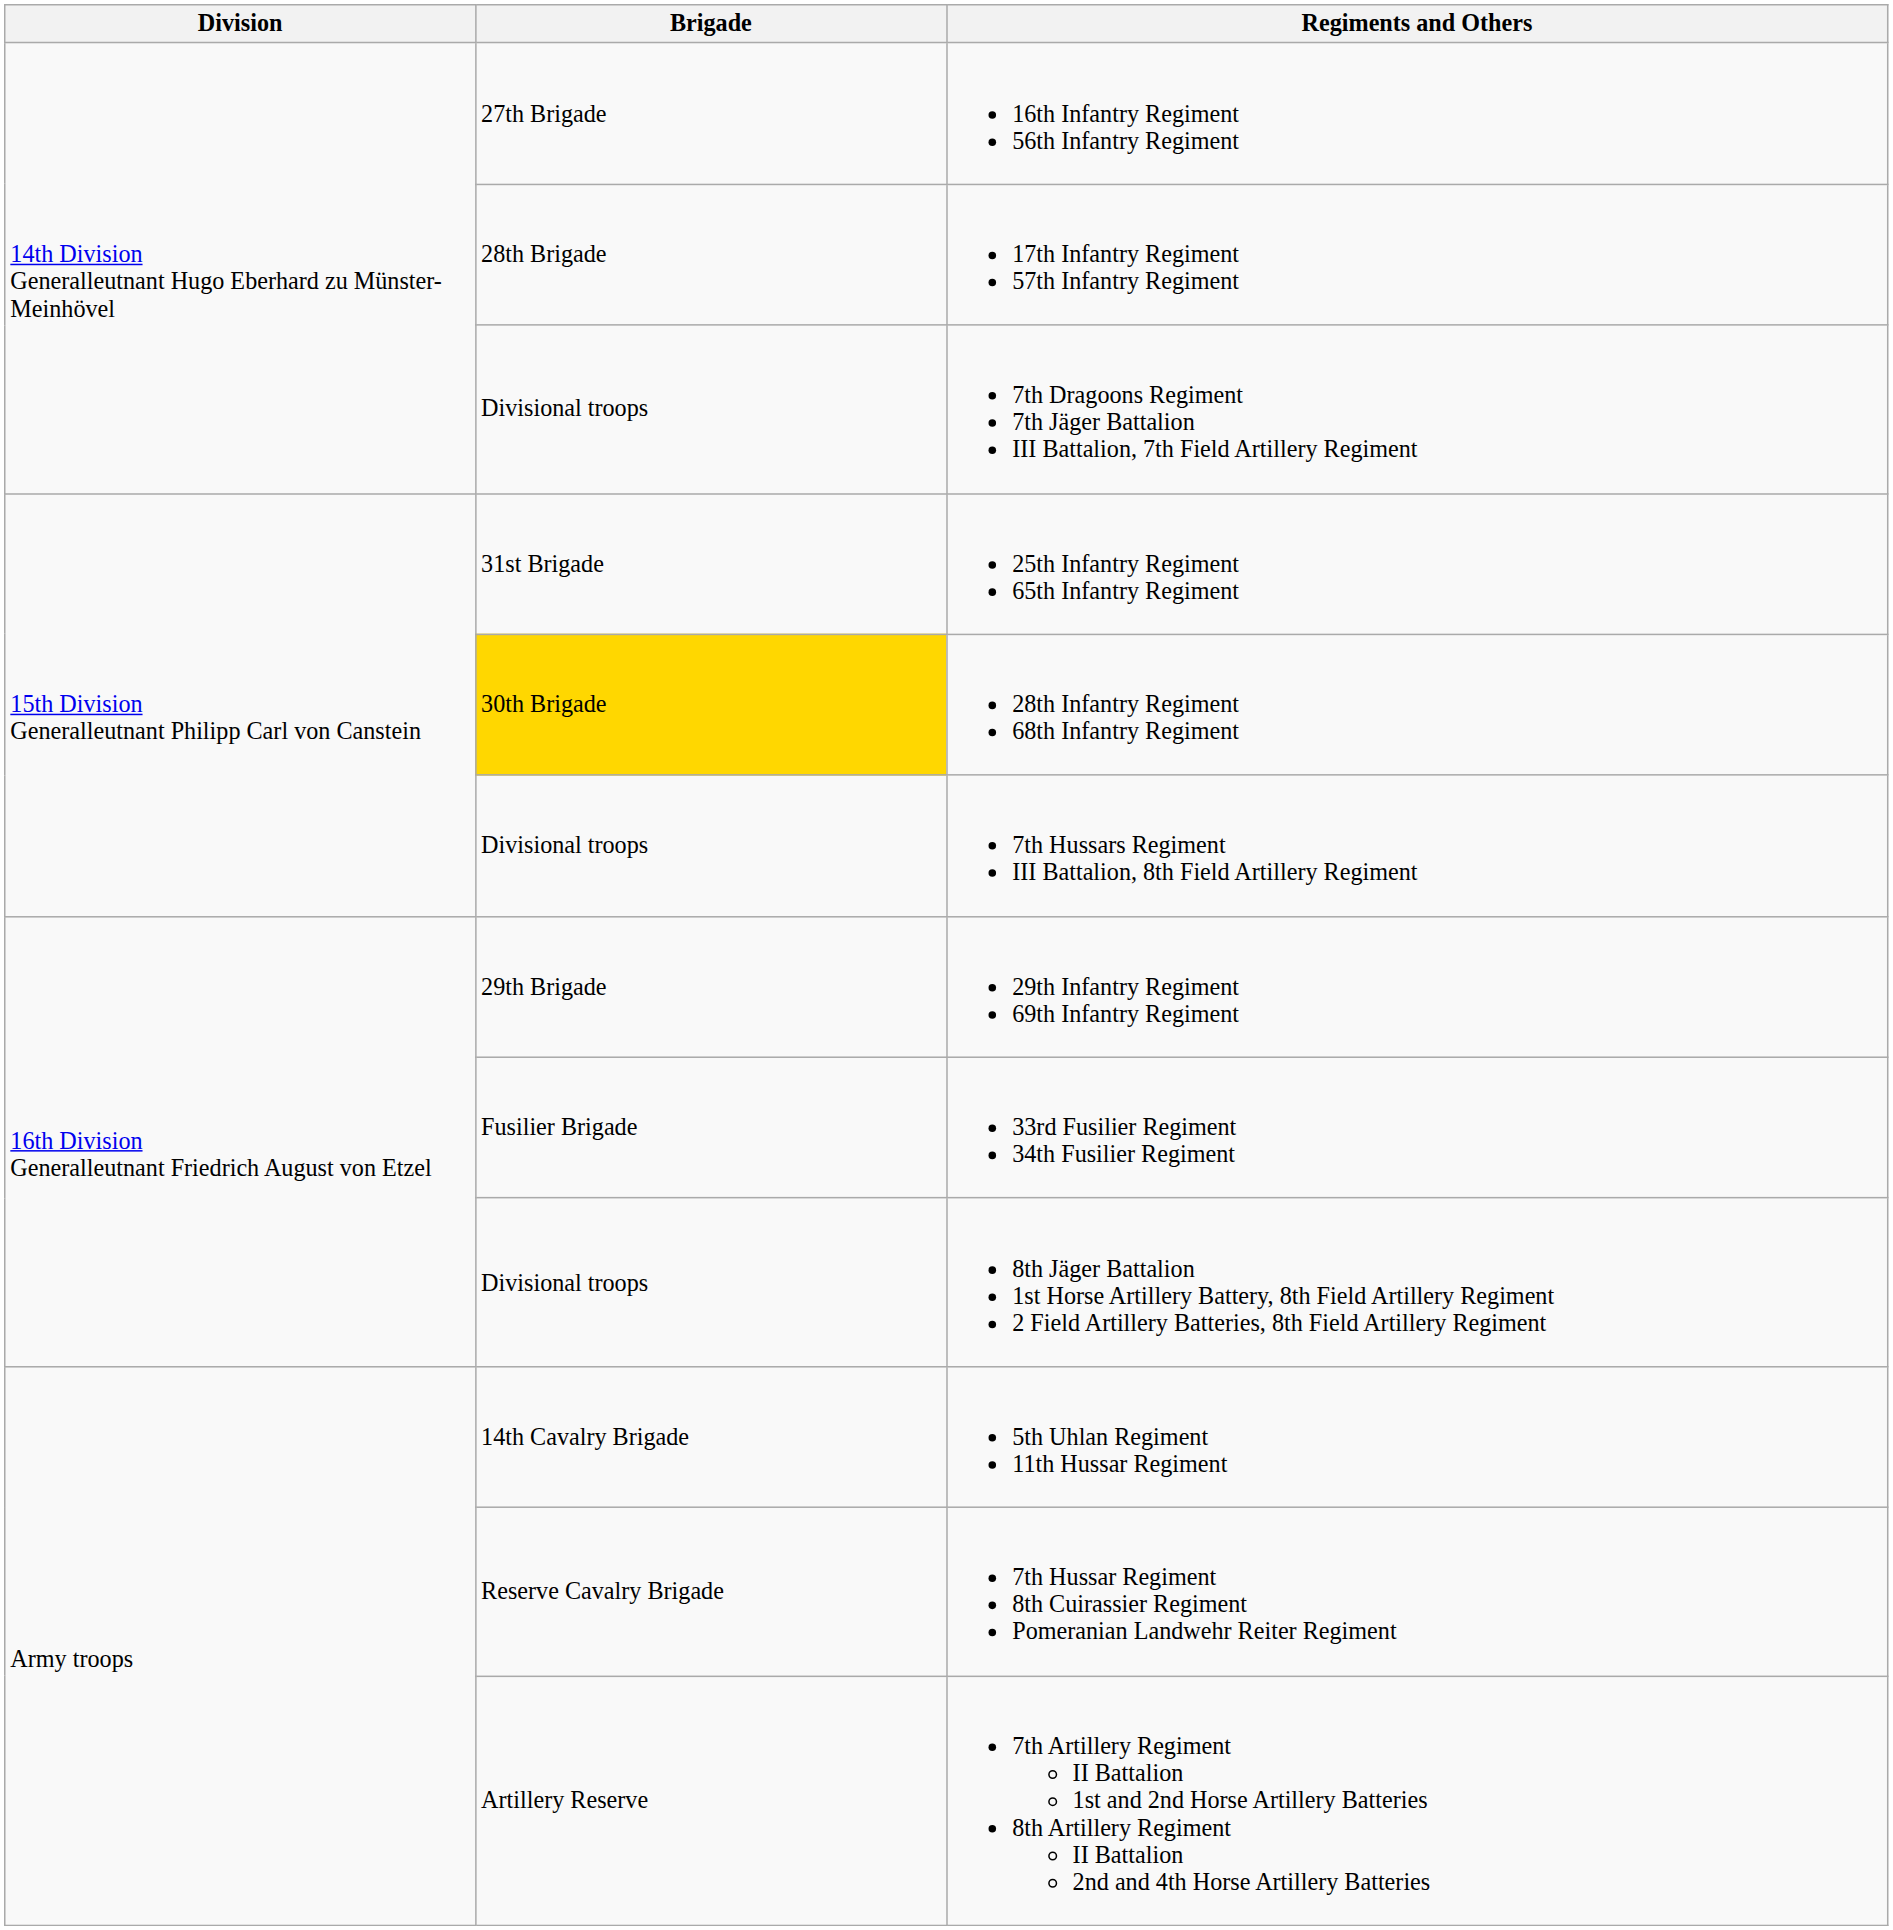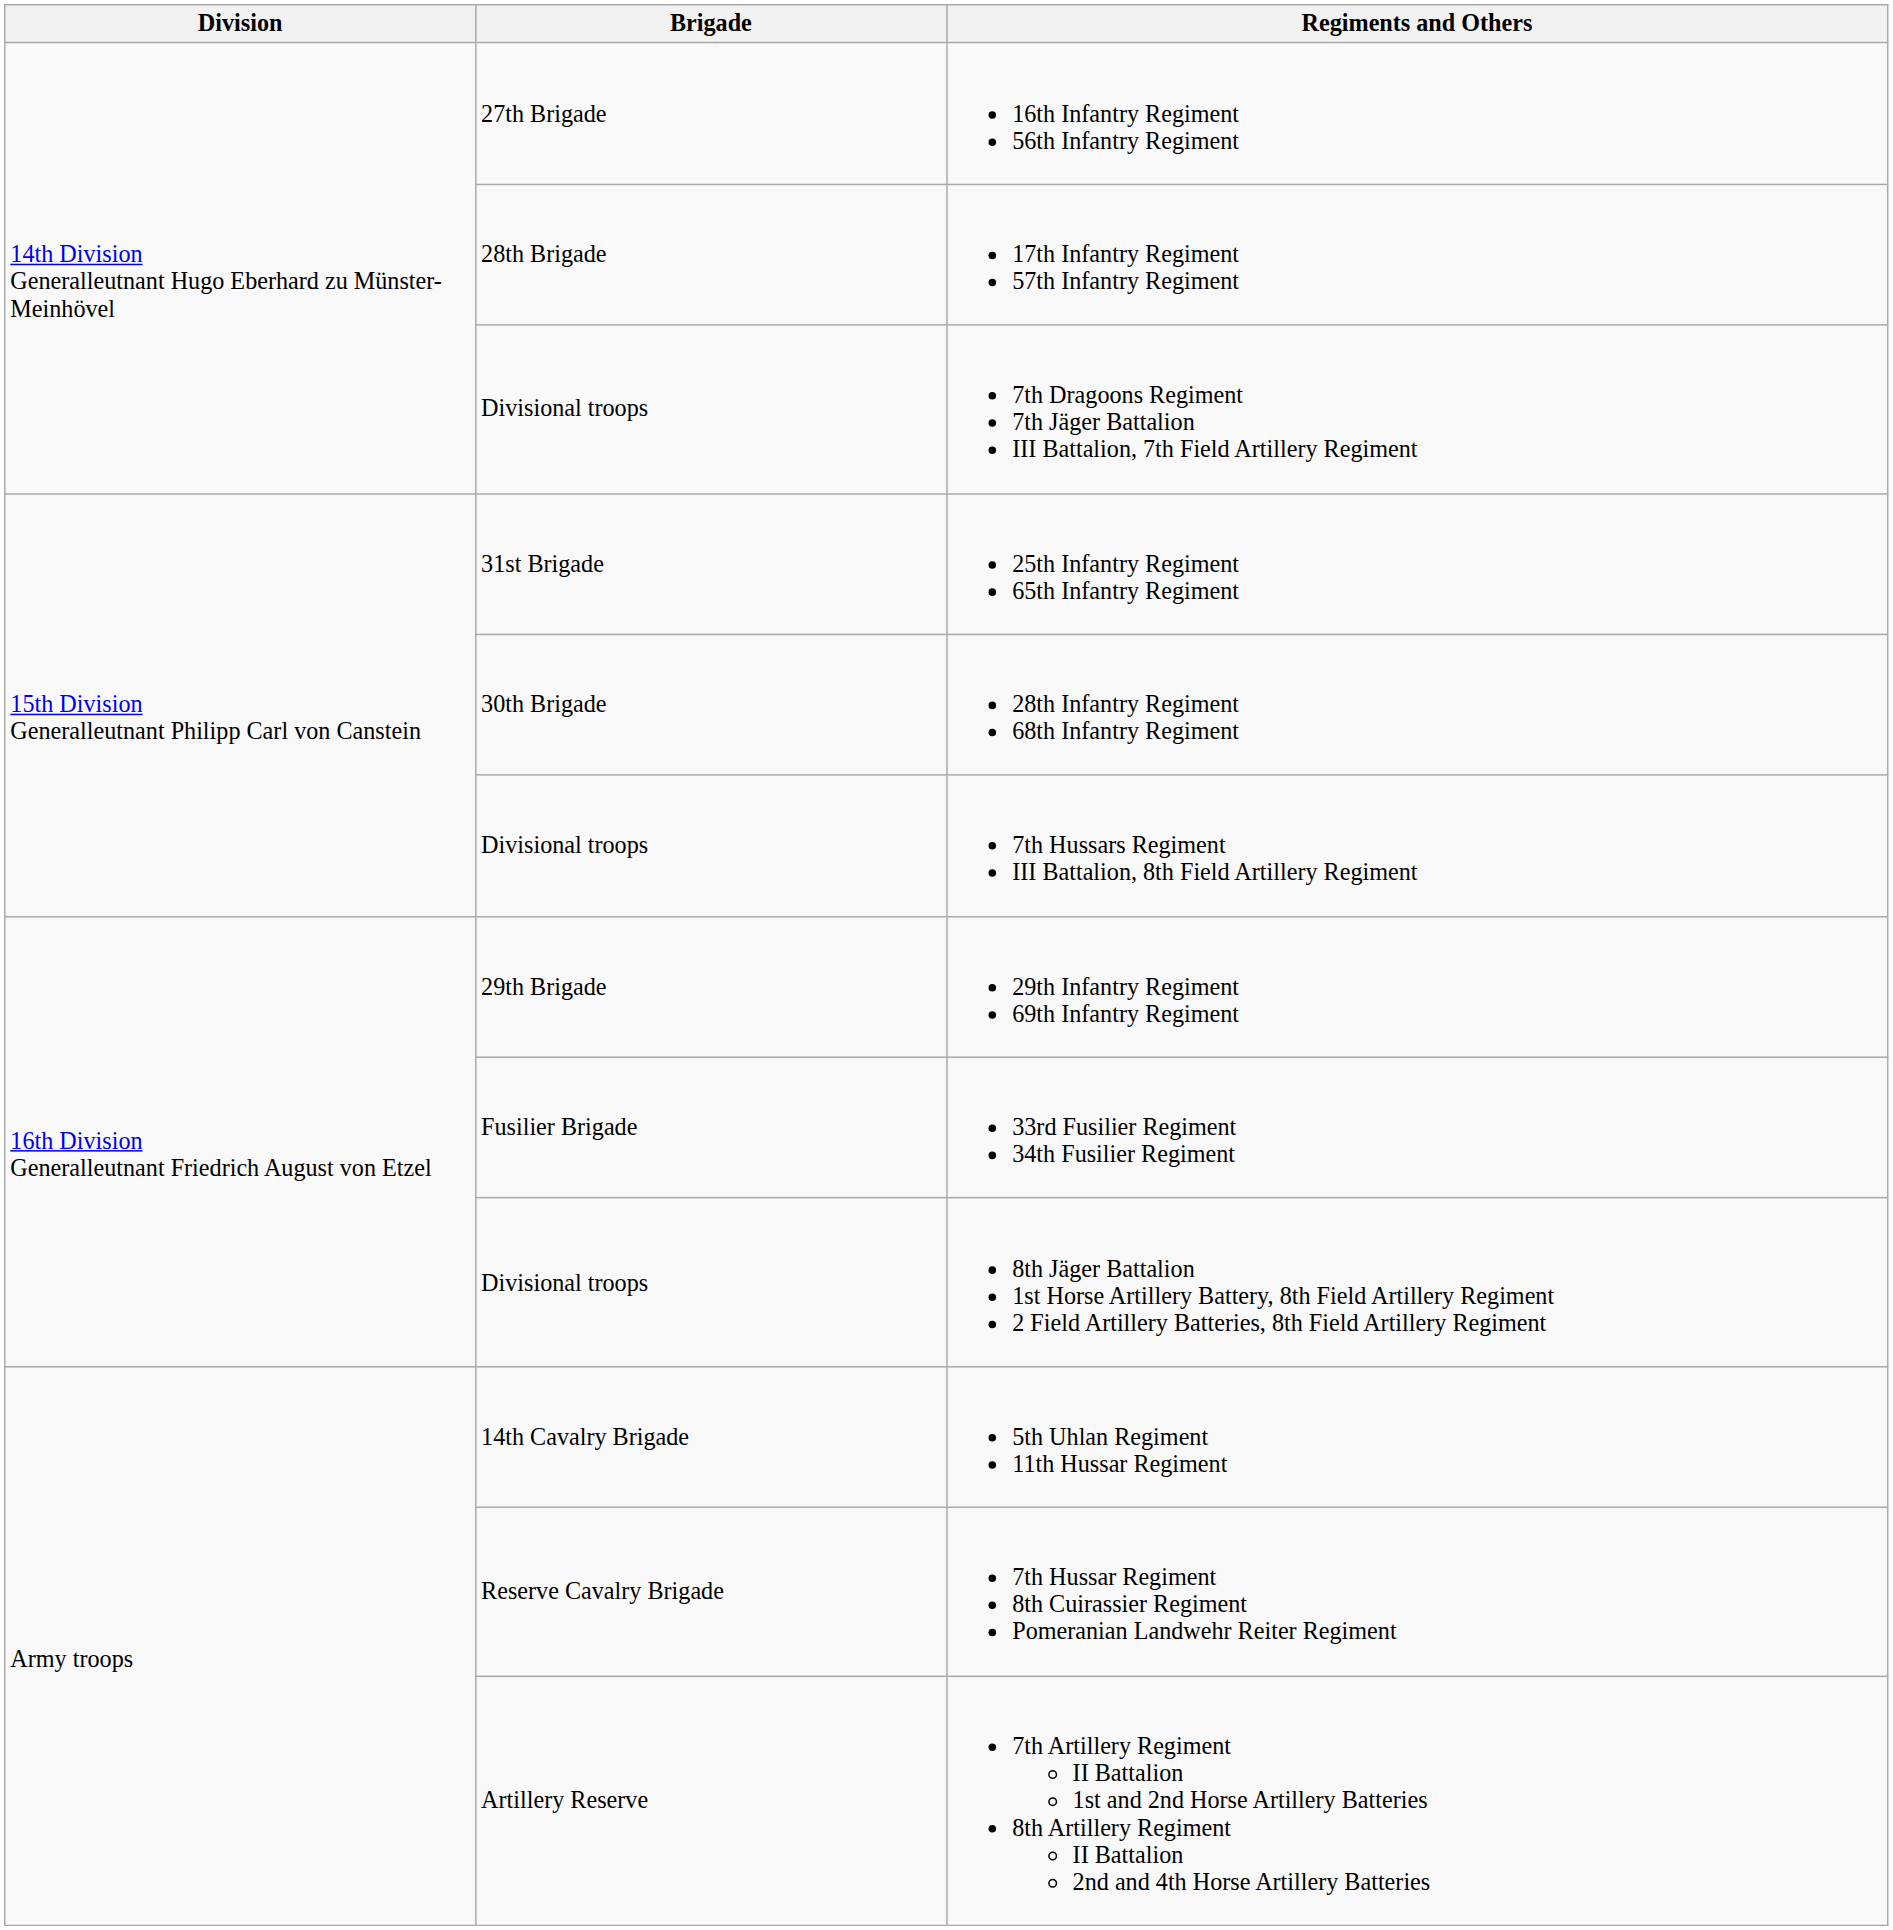(544, 704) gold background -> (544, 704) no background
